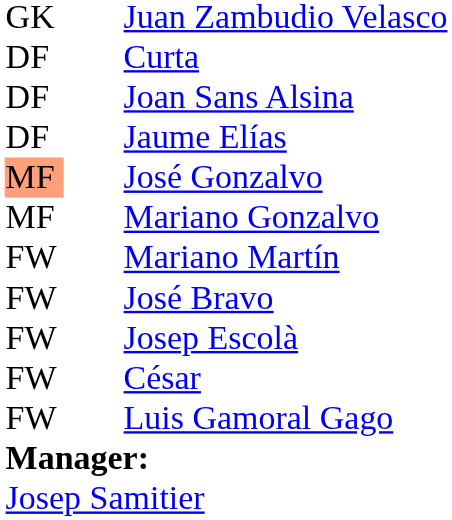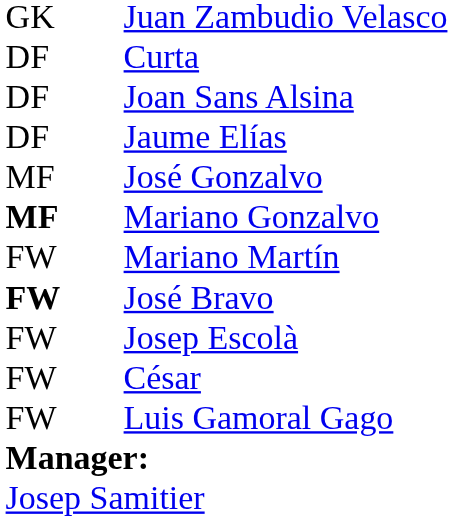(30, 176) lightsalmon background -> (30, 176) no background
(30, 216) normal -> (32, 216) bold
(31, 297) normal -> (33, 297) bold
